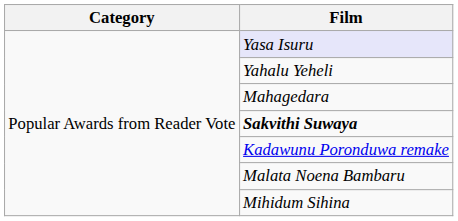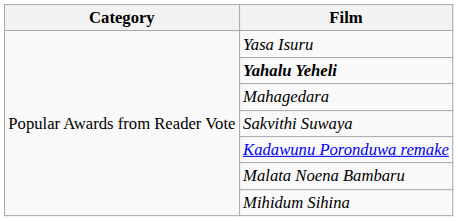(278, 44) lavender background -> (278, 44) no background
(288, 70) normal -> (290, 70) bold
(300, 123) bold -> (298, 123) normal
